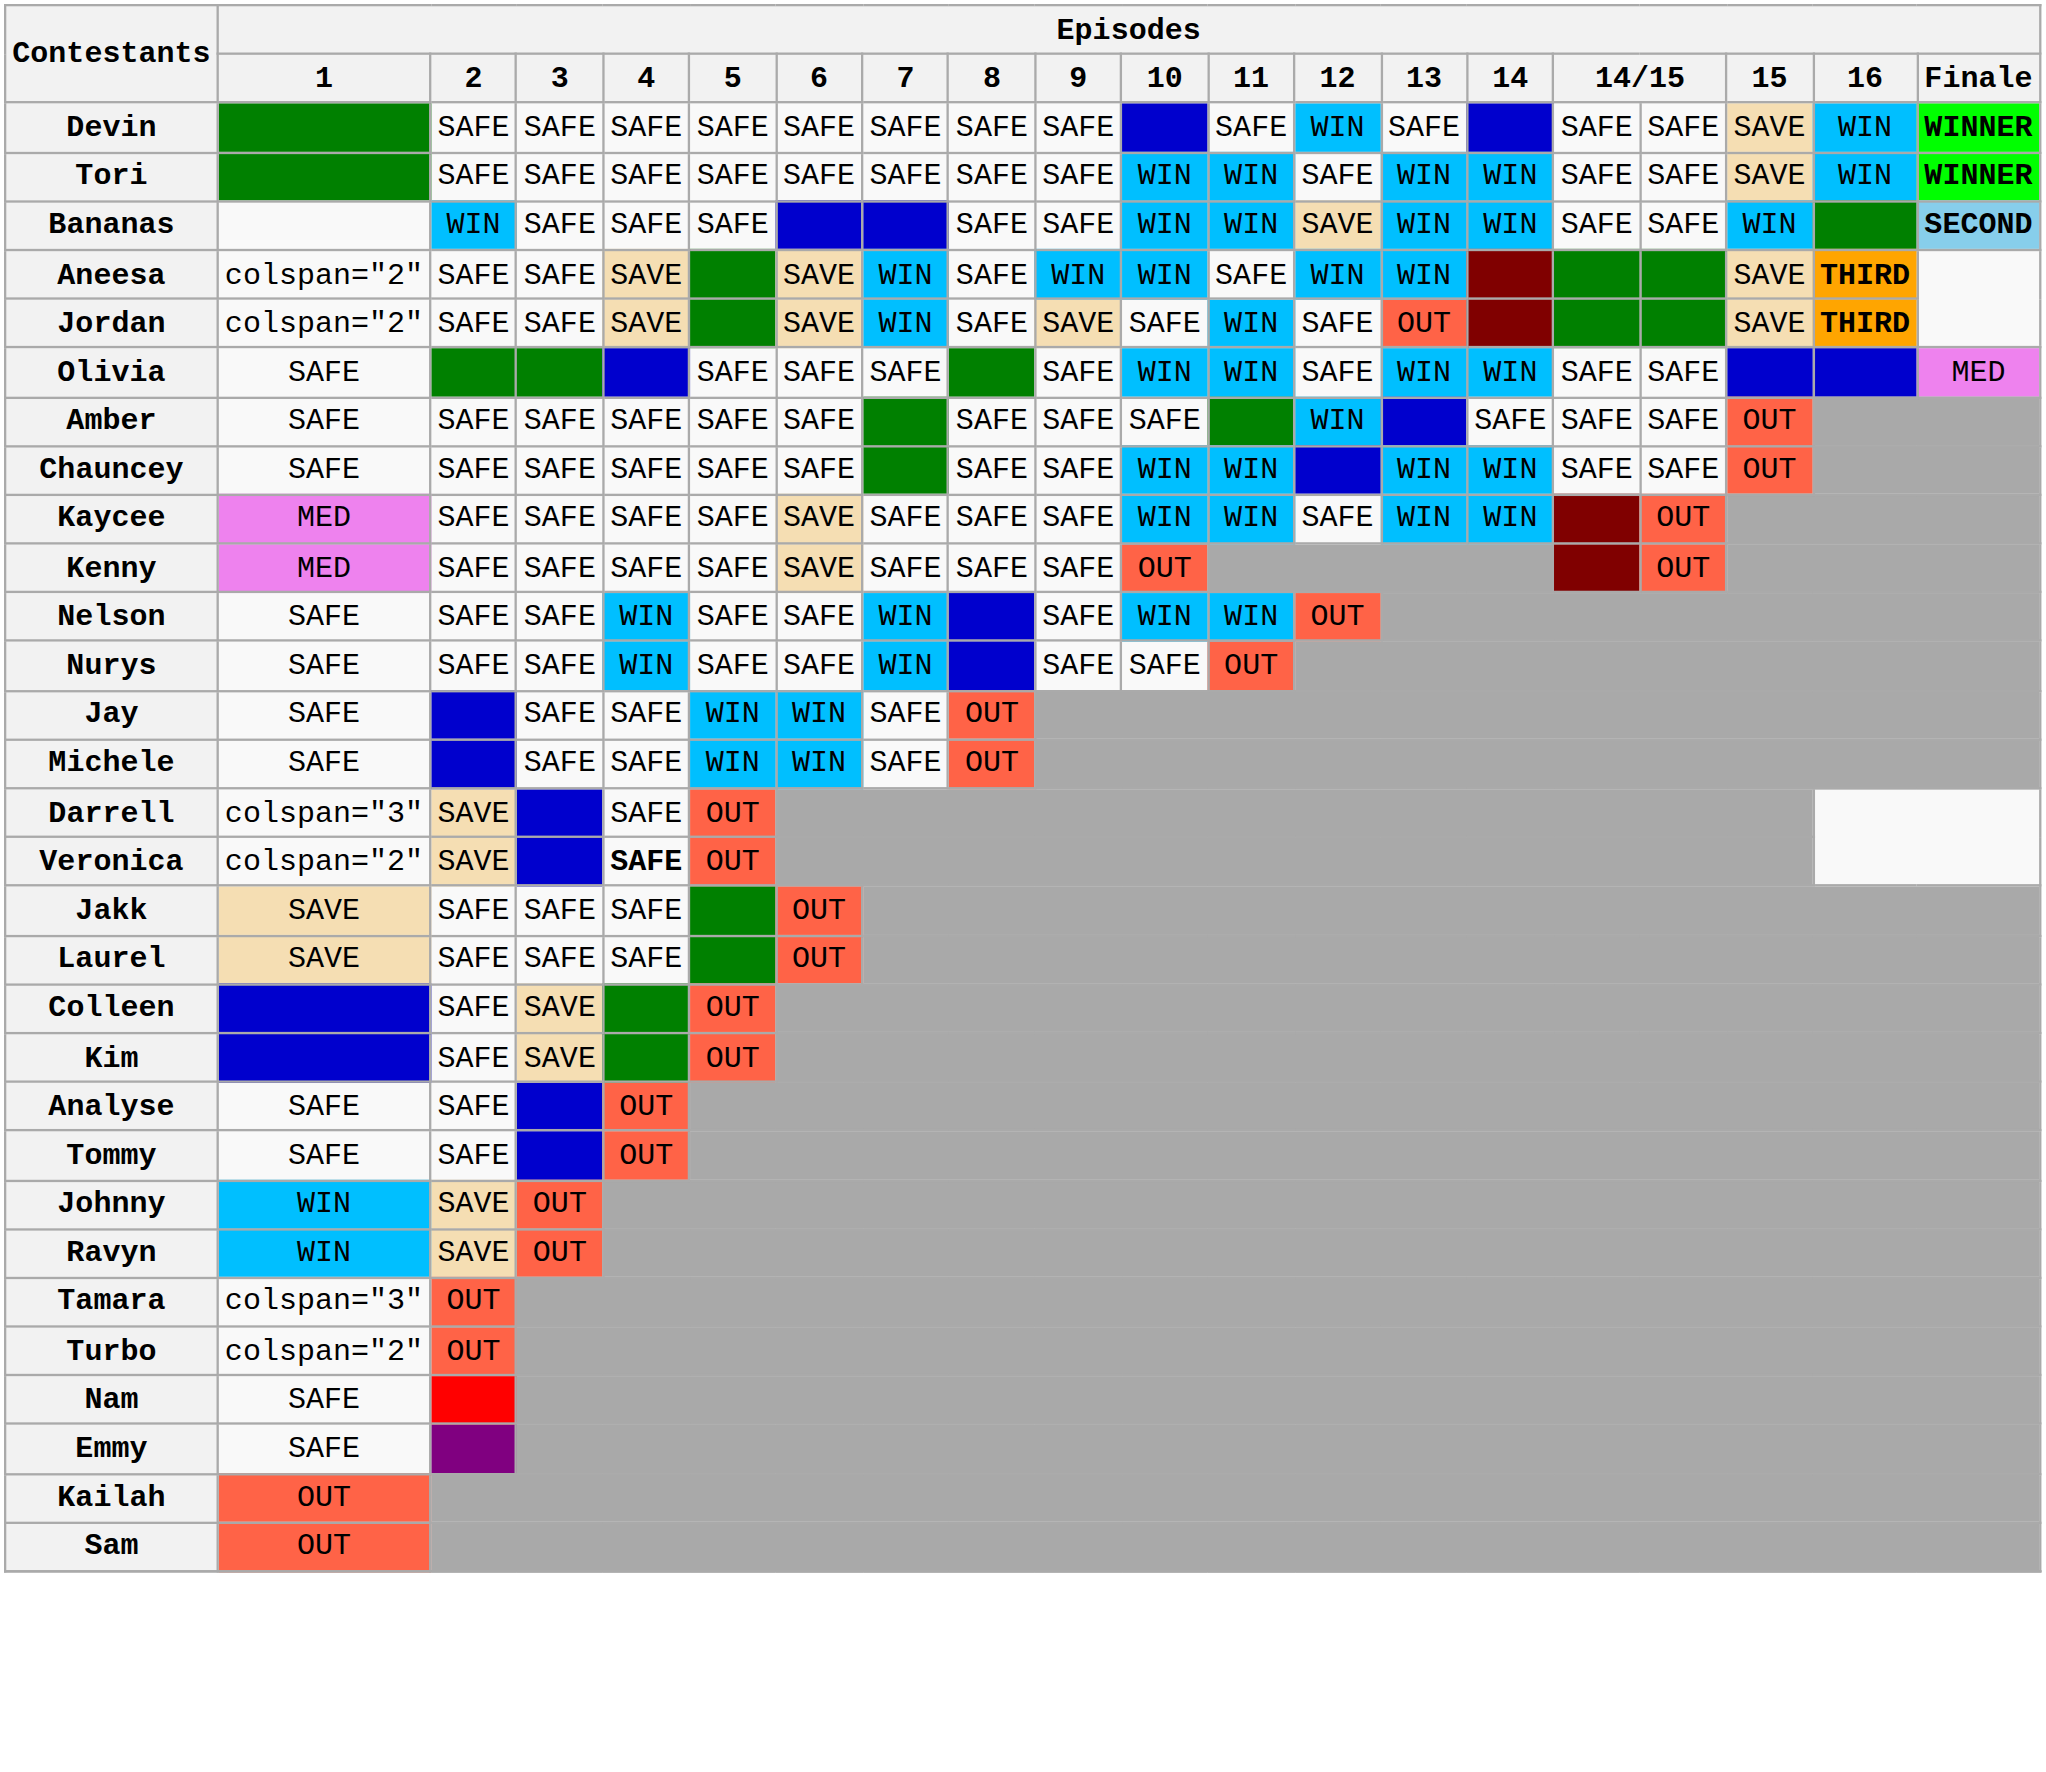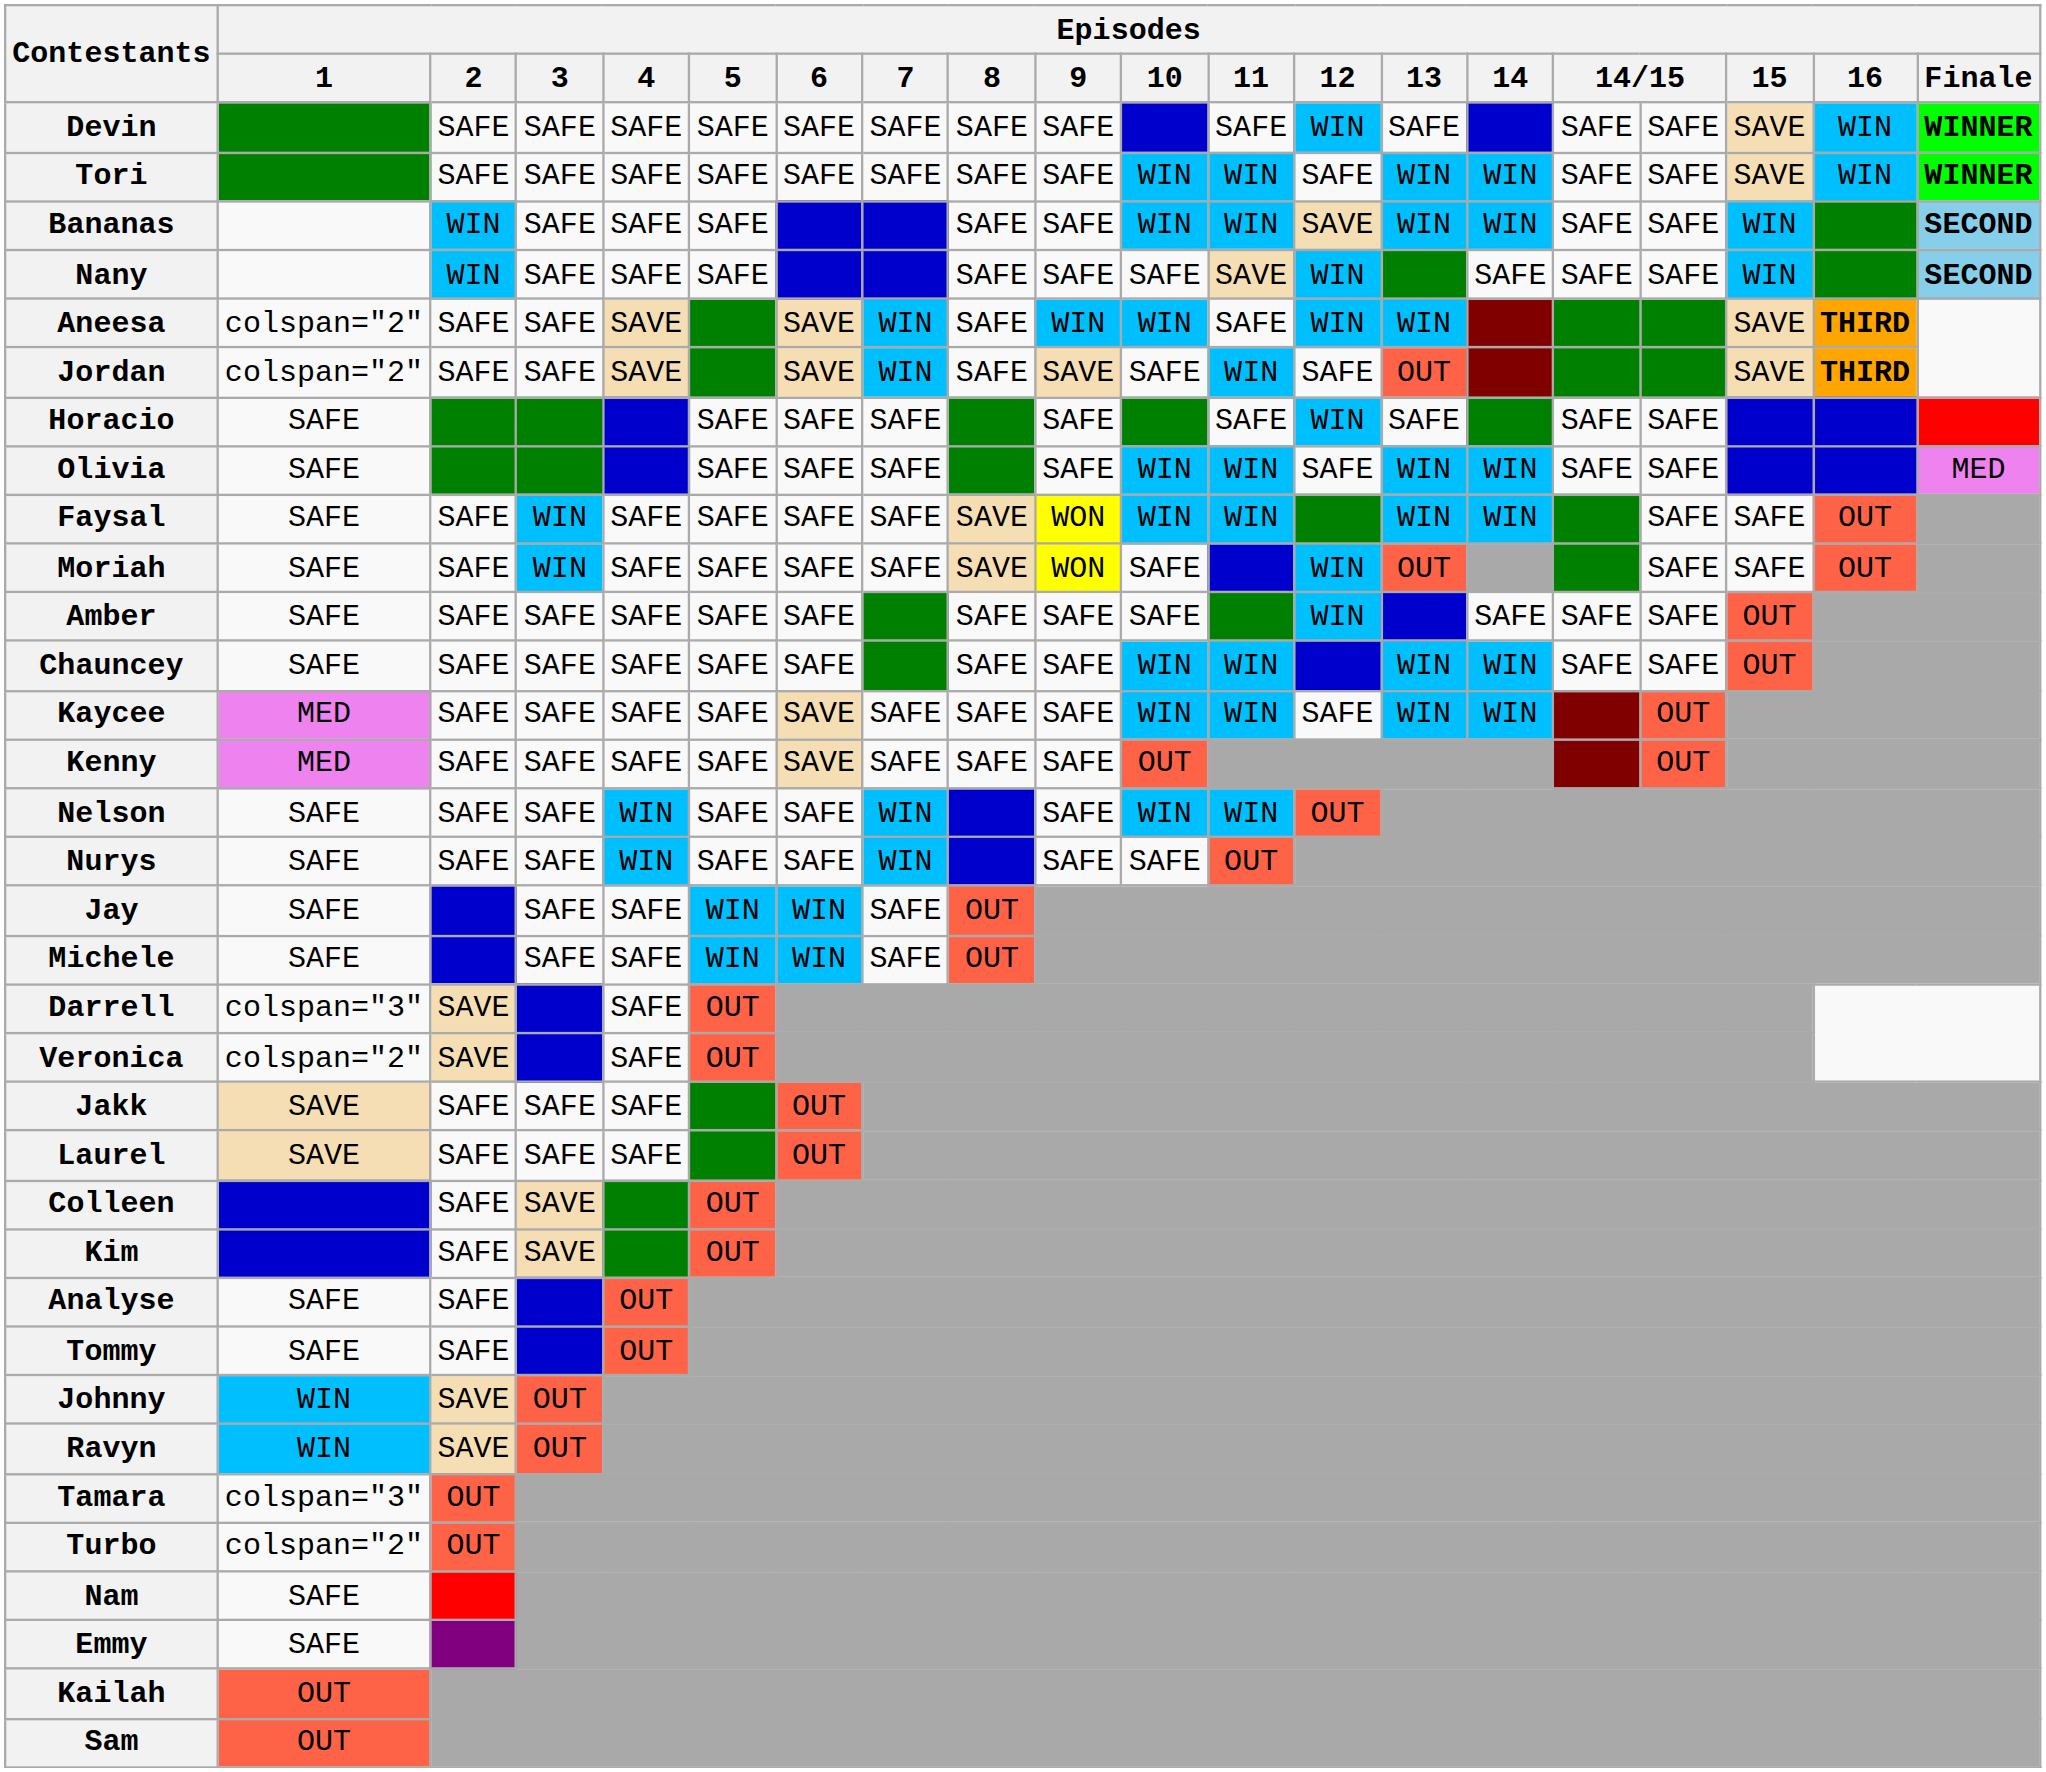+ row: (111, 274)
+ row: (111, 421)
+ row: (111, 519)
+ row: (111, 568)
(646, 862) bold -> (646, 1057) normal
